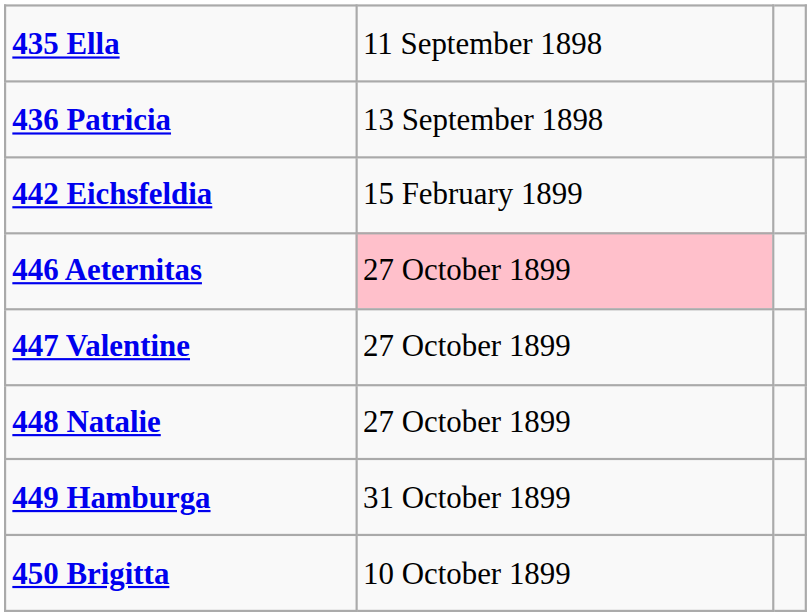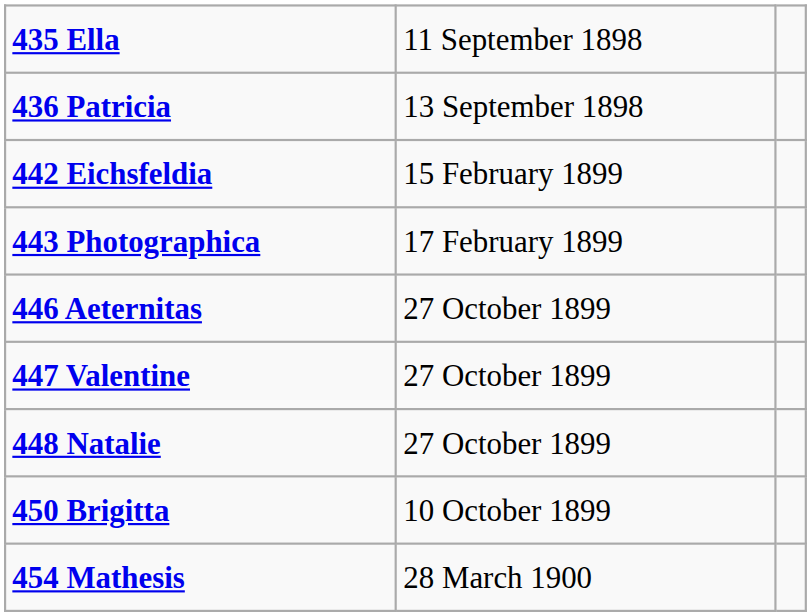+ row: (136, 240)
(467, 270) pink background -> (507, 308) no background
- row: (111, 497)
+ row: (99, 577)
